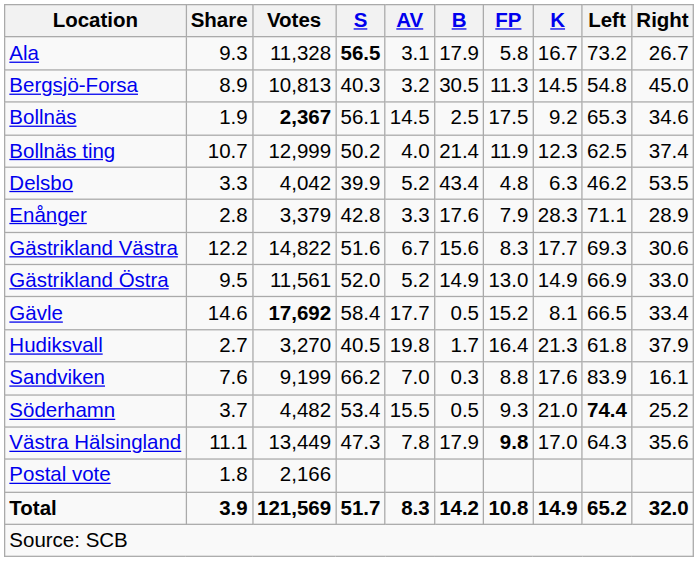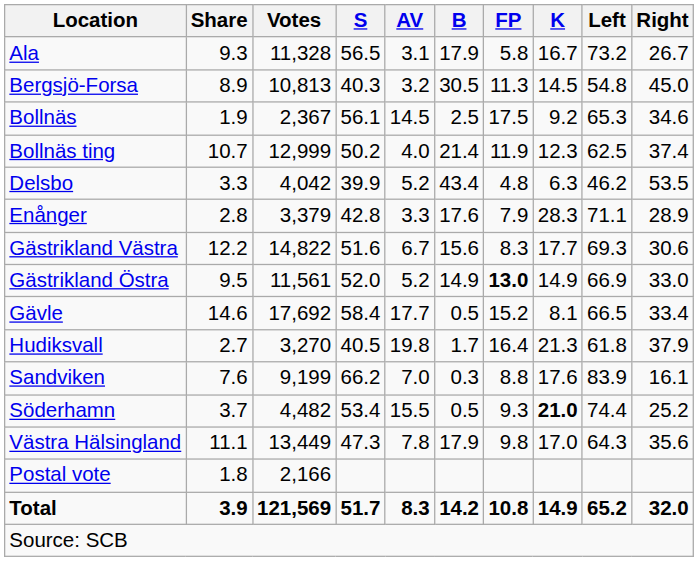(360, 53) bold -> (360, 53) normal
(305, 118) bold -> (305, 118) normal
(508, 280) normal -> (508, 280) bold
(300, 313) bold -> (300, 313) normal
(558, 410) normal -> (558, 410) bold
(607, 410) bold -> (607, 410) normal
(514, 442) bold -> (514, 442) normal
